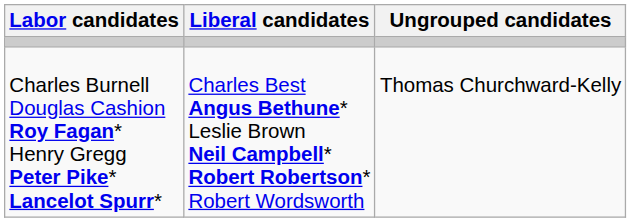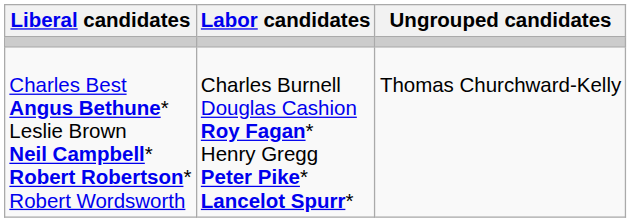columns swapped: (94, 20) <-> (279, 20)
